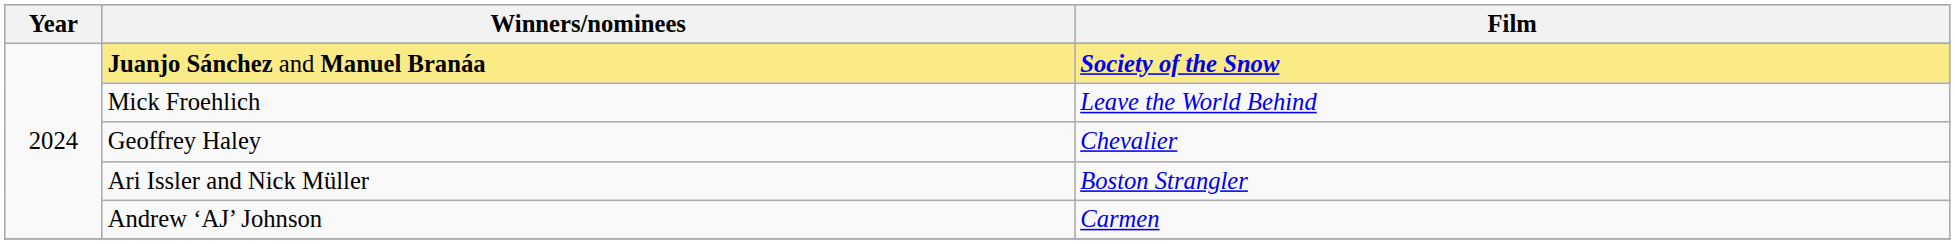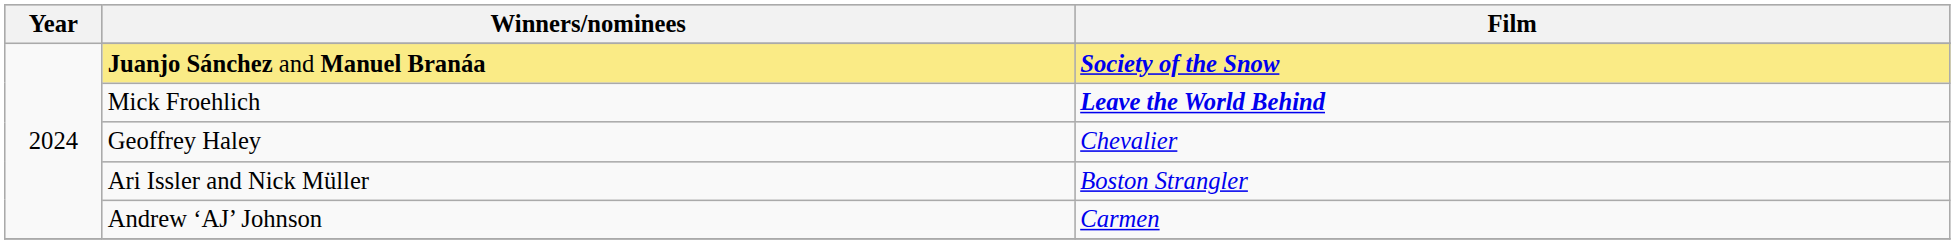(1198, 102) normal -> (1203, 102) bold
